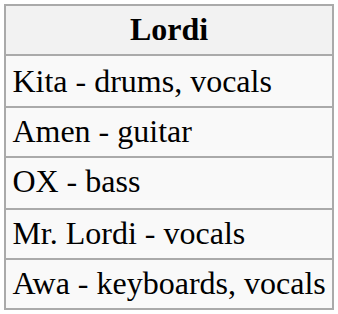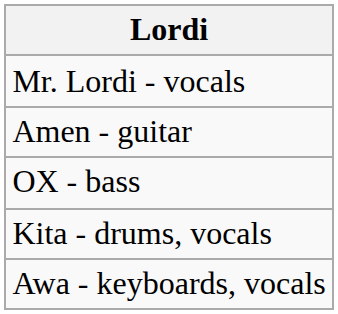(142, 80) Kita - drums, vocals -> (129, 80) Mr. Lordi - vocals
(129, 232) Mr. Lordi - vocals -> (142, 232) Kita - drums, vocals
